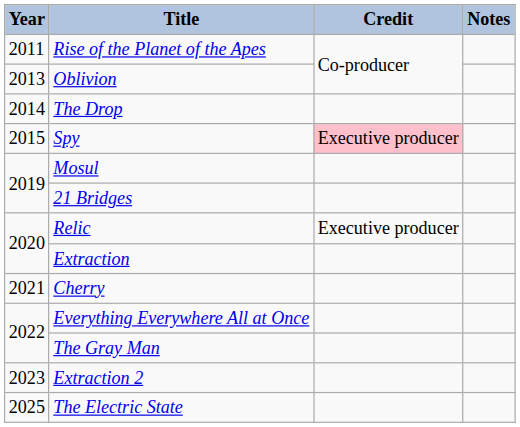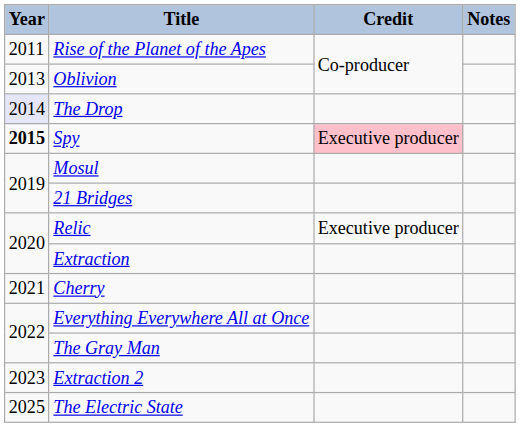(27, 109) no background -> (27, 109) lavender background
(27, 138) normal -> (27, 138) bold
